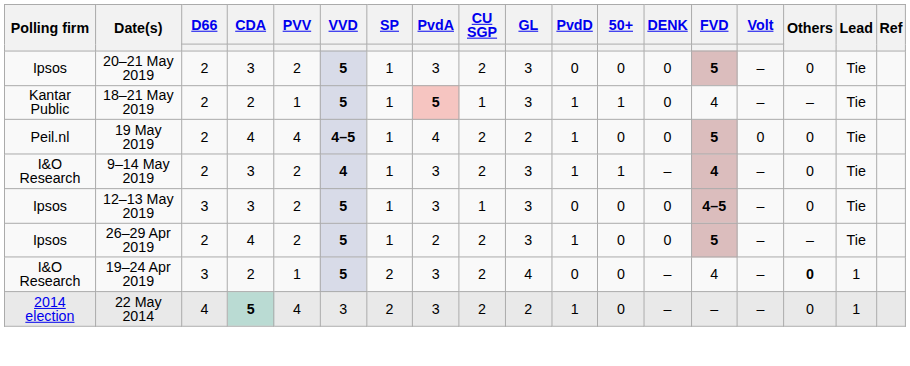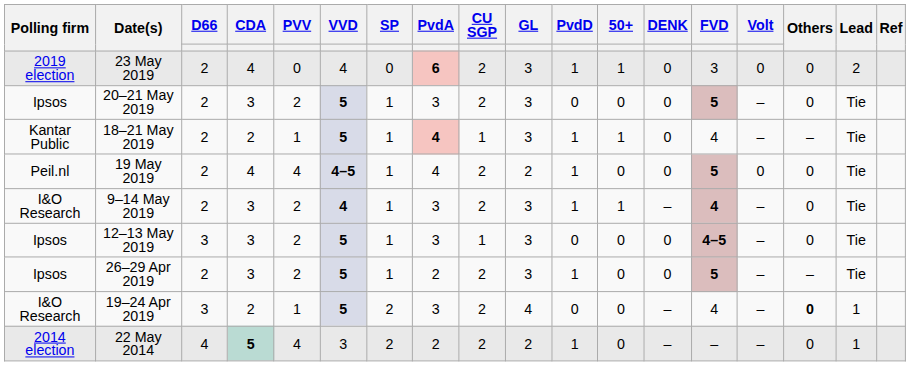+ row: (138, 68)
(436, 103) 5 -> (436, 137) 4
(251, 240) 4 -> (251, 275) 3
(436, 309) 3 -> (436, 344) 2
